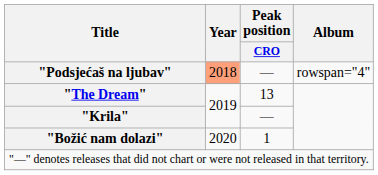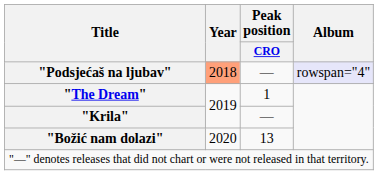(333, 72) no background -> (333, 72) lavender background
(267, 94) 13 -> (267, 94) 1
(267, 139) 1 -> (267, 139) 13
